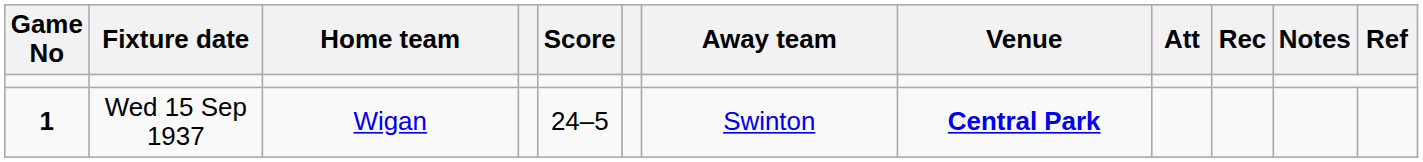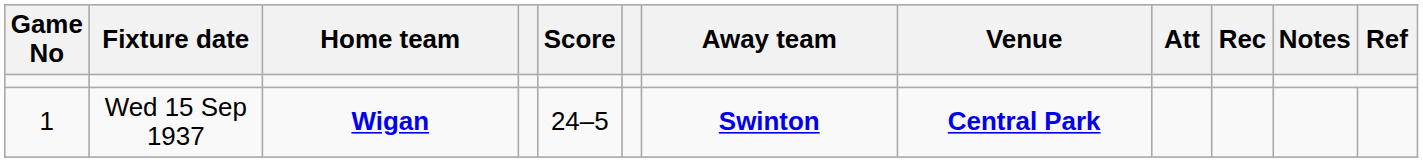(47, 121) bold -> (47, 121) normal
(390, 121) normal -> (390, 121) bold
(769, 121) normal -> (769, 121) bold
